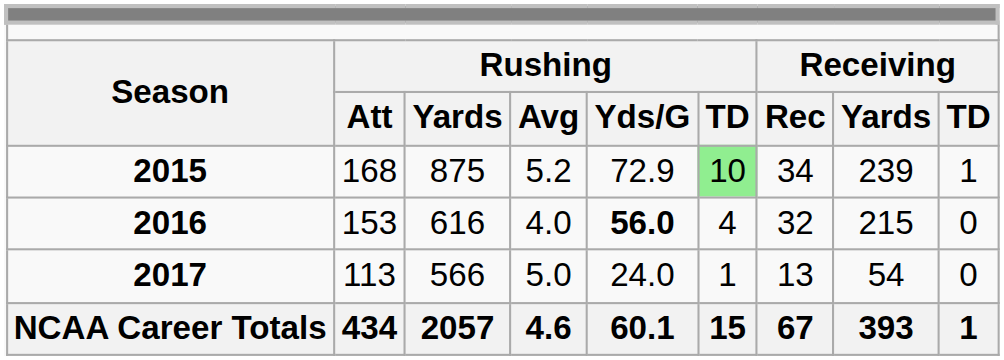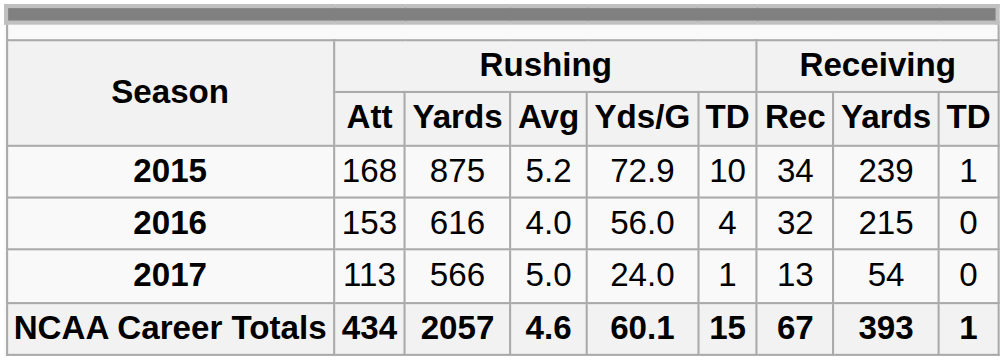(728, 170) lightgreen background -> (728, 170) no background
(642, 223) bold -> (642, 223) normal
